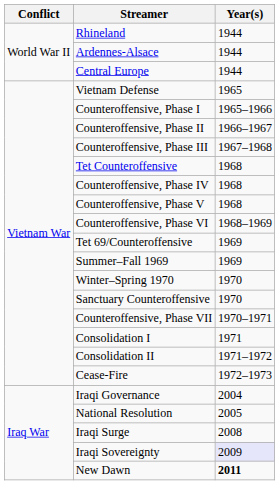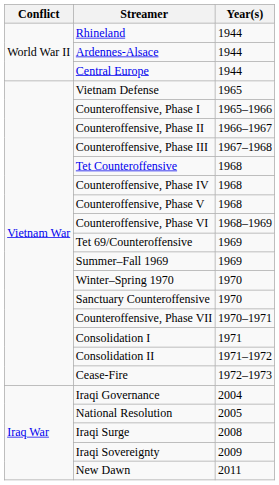(230, 451) lavender background -> (230, 451) no background
(230, 470) bold -> (230, 470) normal
